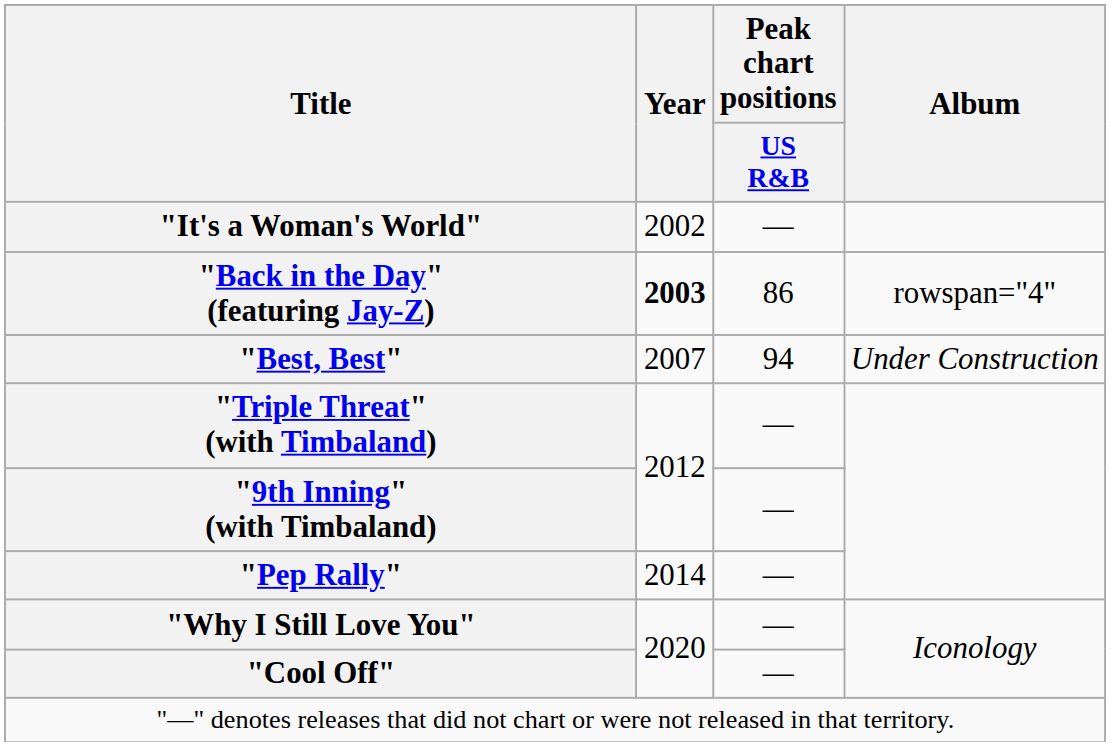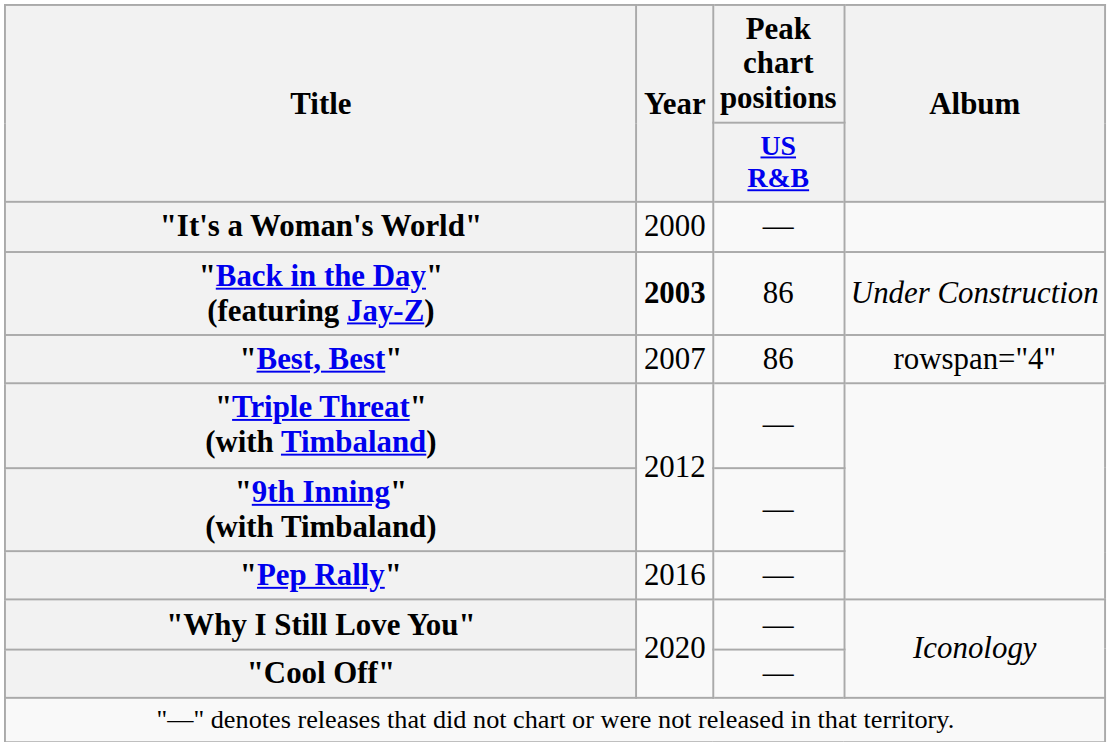(675, 226) 2002 -> (675, 226) 2000
(975, 292) rowspan="4" -> (975, 292) Under Construction
(778, 358) 94 -> (778, 358) 86
(975, 358) Under Construction -> (975, 358) rowspan="4"
(675, 575) 2014 -> (675, 575) 2016
